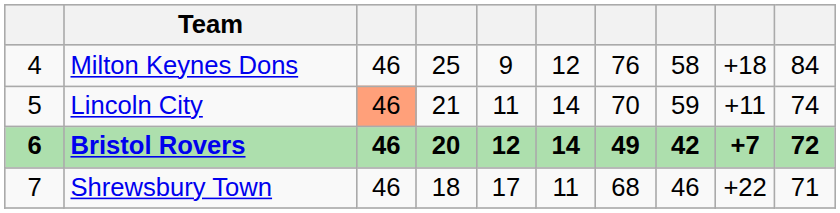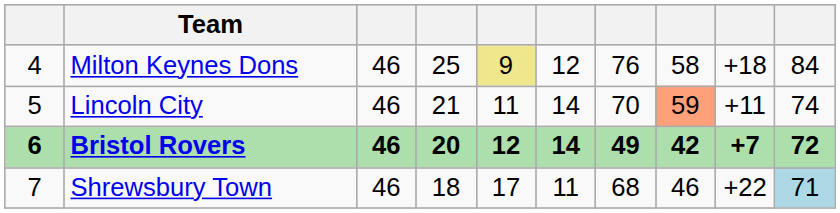(506, 65) no background -> (506, 65) khaki background
(386, 106) lightsalmon background -> (386, 106) no background
(685, 106) no background -> (685, 106) lightsalmon background
(805, 187) no background -> (805, 187) lightblue background
